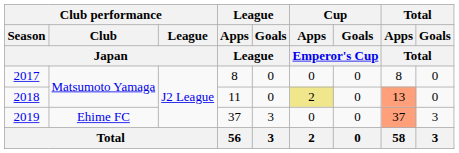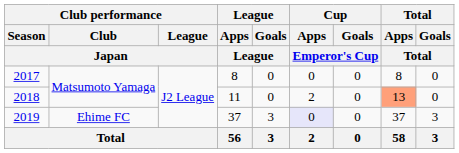(312, 96) khaki background -> (312, 96) no background
(312, 117) no background -> (312, 117) lavender background
(399, 117) lightsalmon background -> (399, 117) no background
